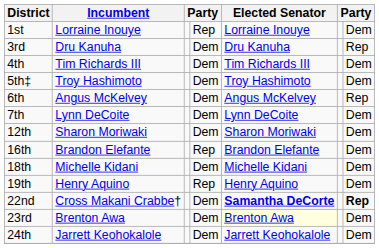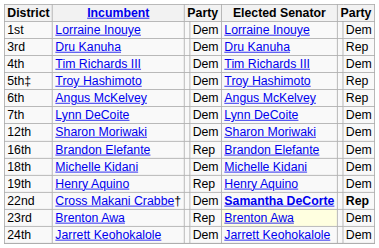(204, 30) Rep -> (206, 30) Dem
(359, 81) Dem -> (357, 81) Rep
(206, 217) Dem -> (204, 217) Rep
